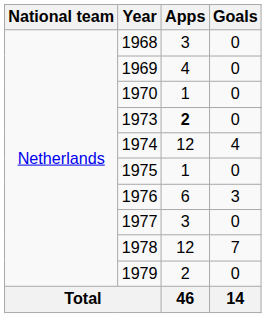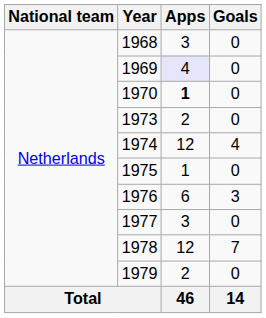(185, 68) no background -> (185, 68) lavender background
(185, 94) normal -> (185, 94) bold
(185, 119) bold -> (185, 119) normal
